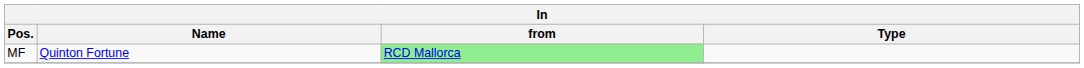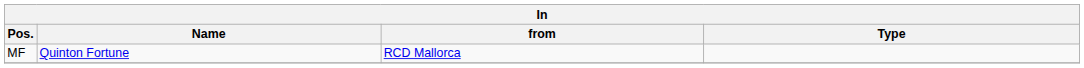(422, 54) lightgreen background -> (422, 54) no background
